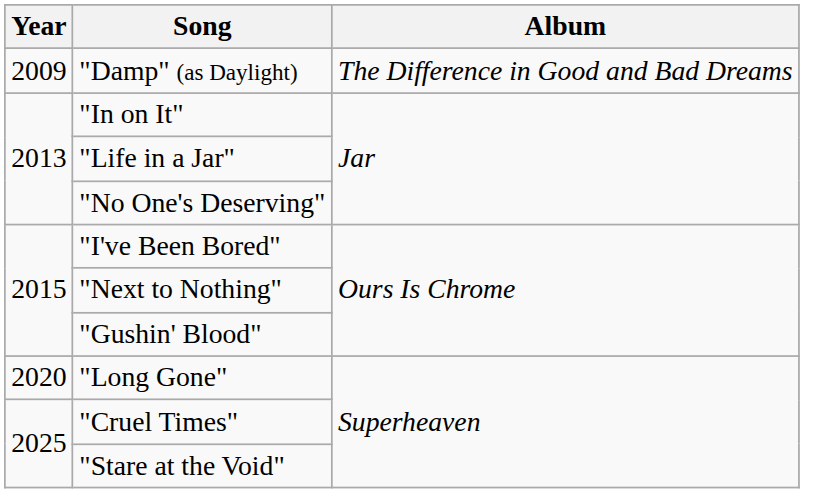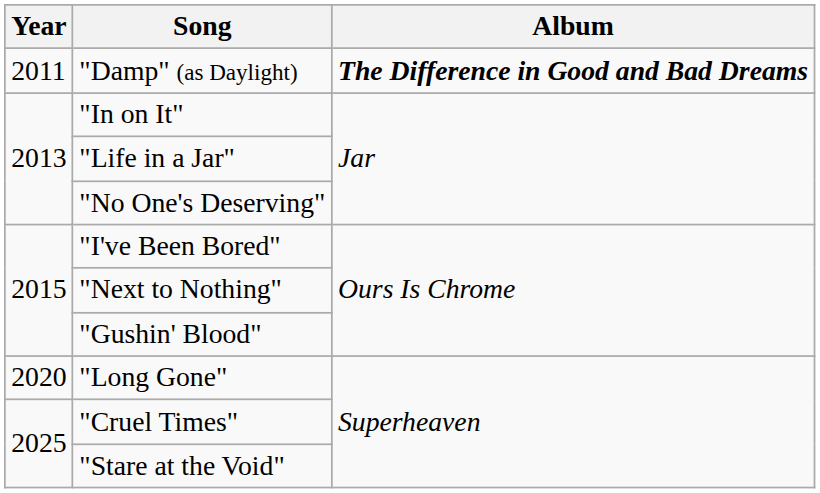(39, 70) 2009 -> (38, 70) 2011
(565, 70) normal -> (573, 70) bold
